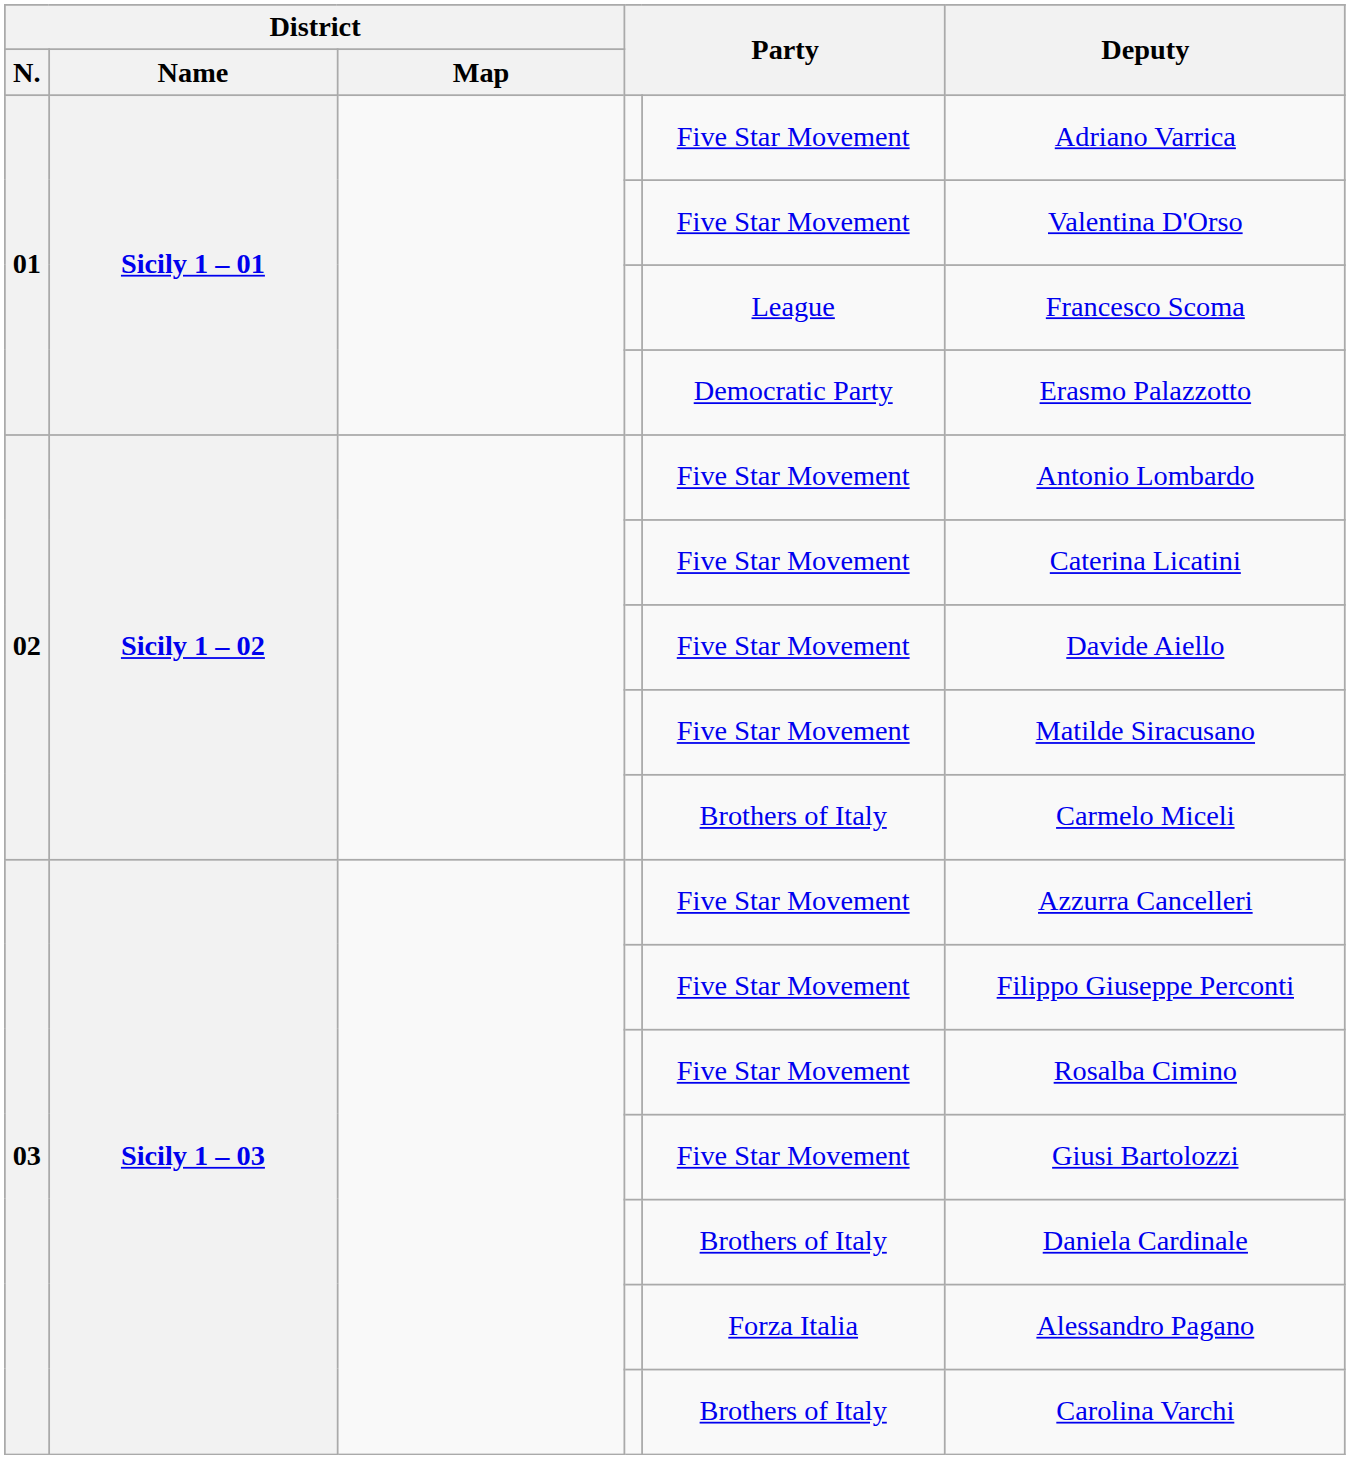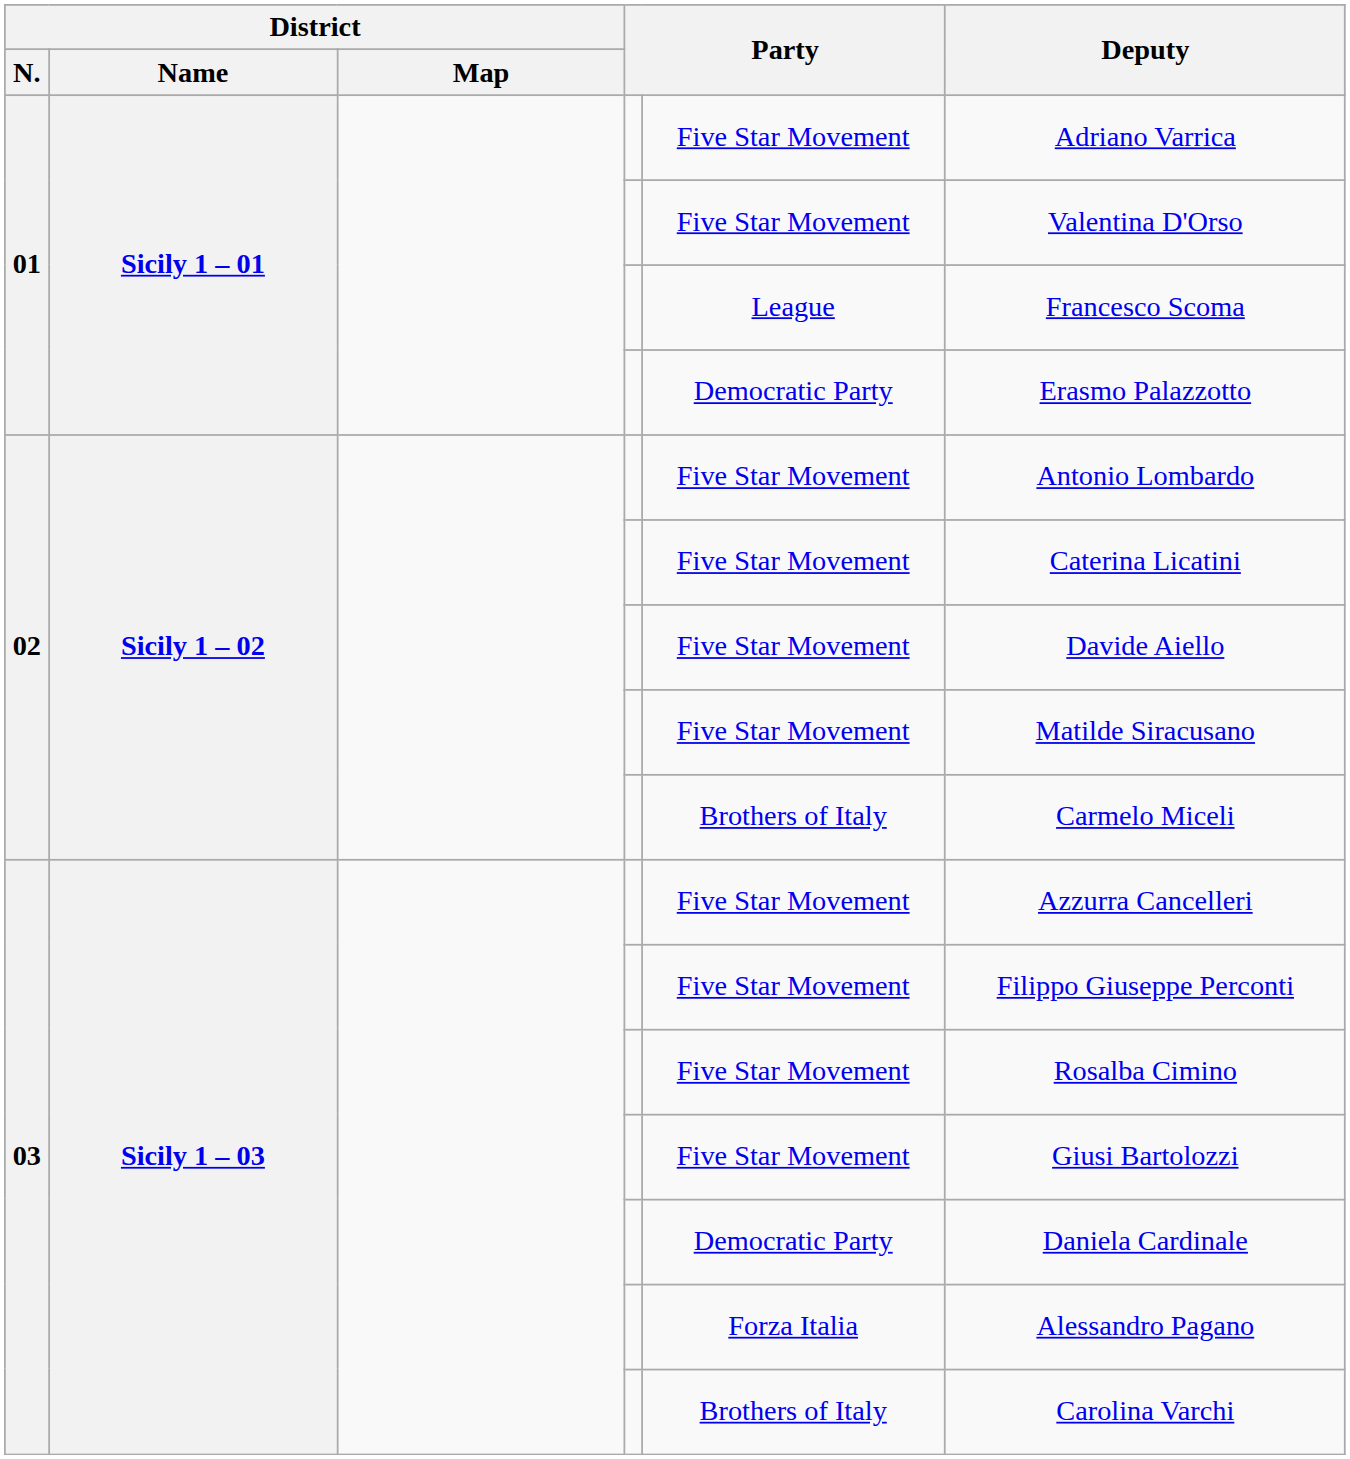(793, 1241) Brothers of Italy -> (793, 1241) Democratic Party
